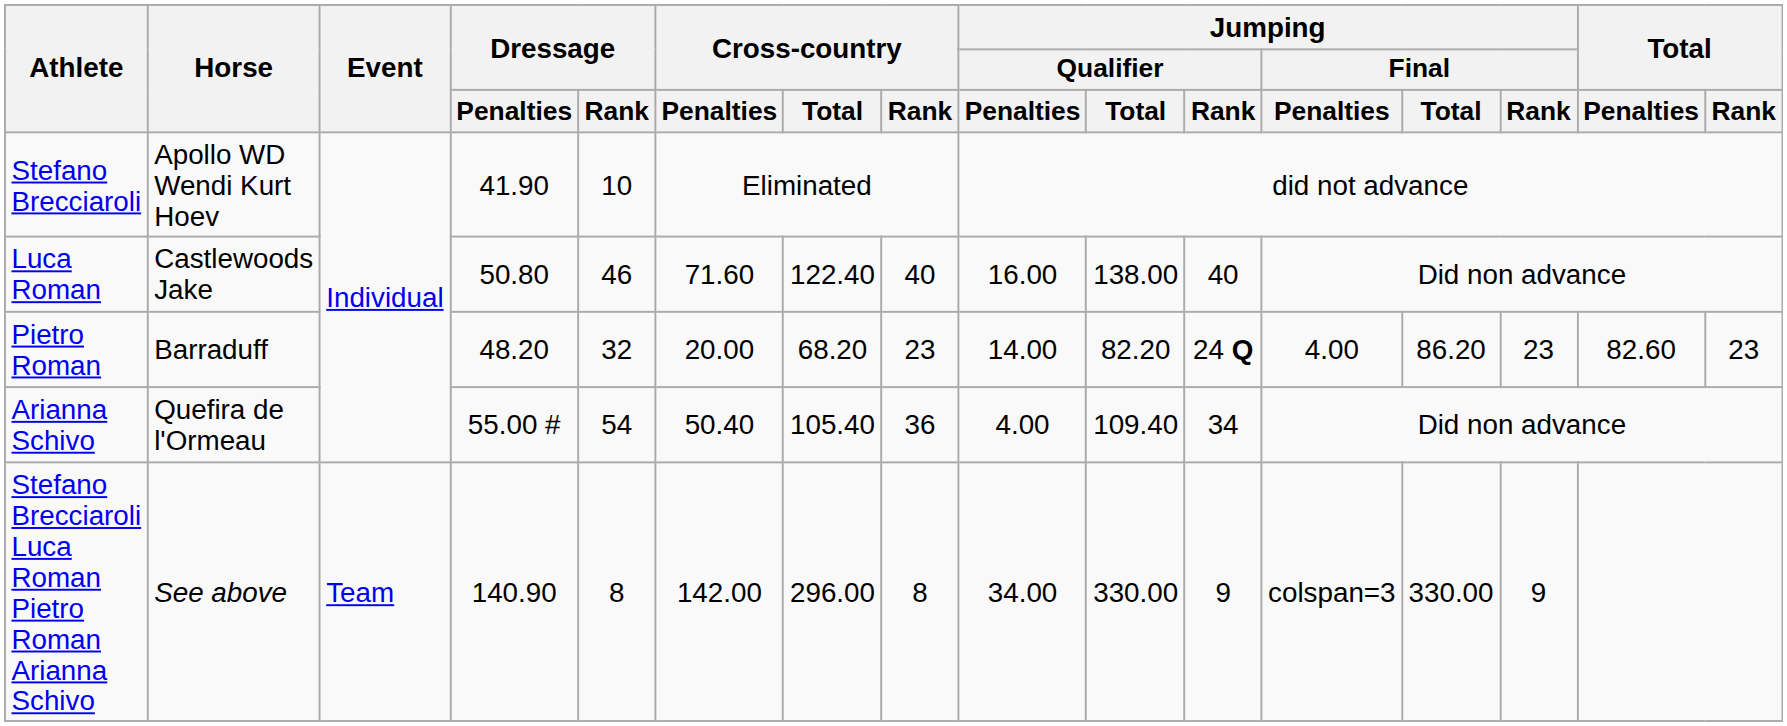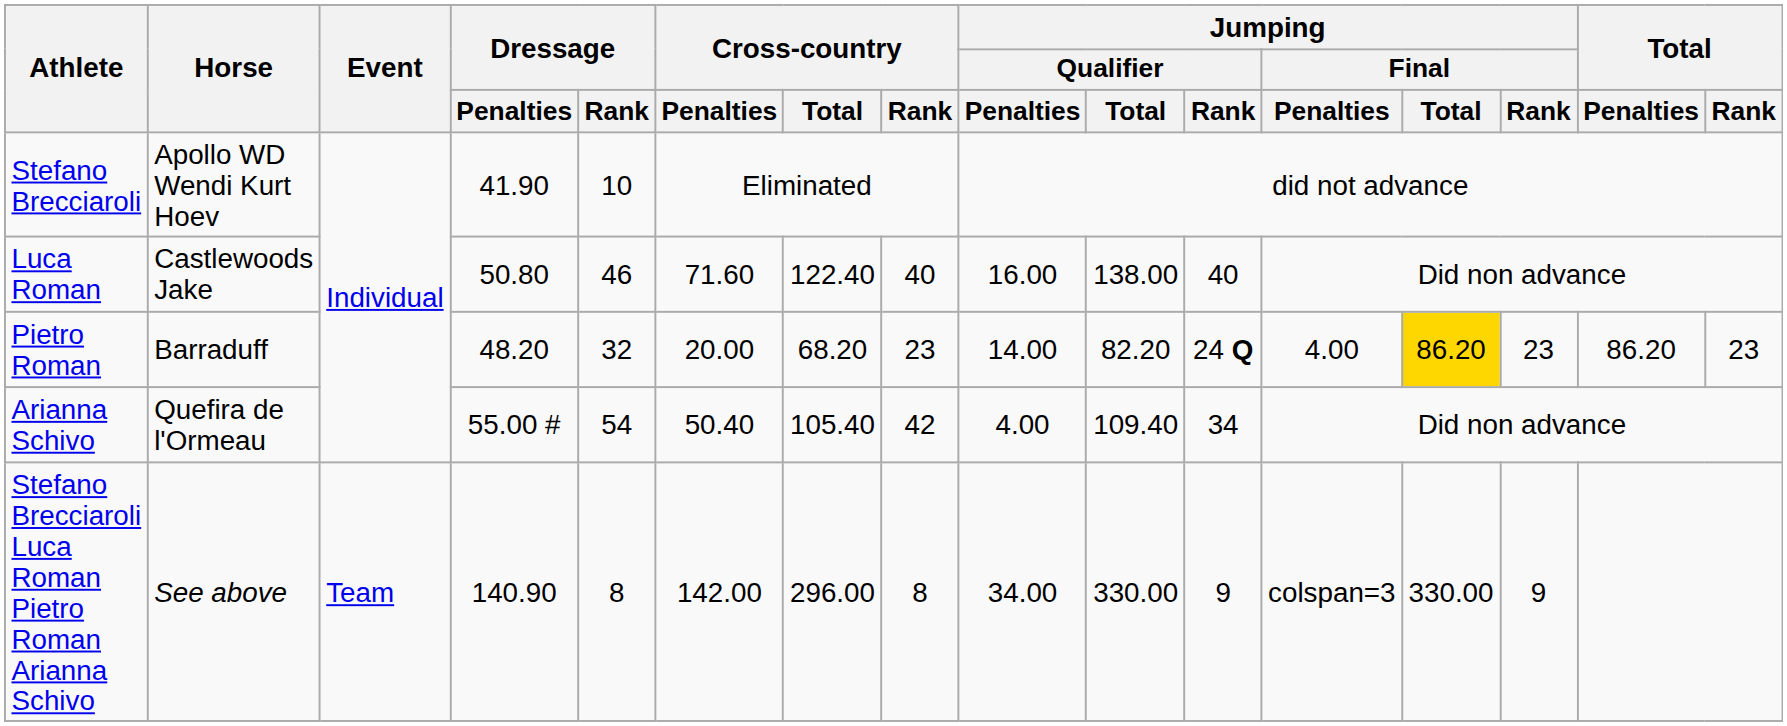(1451, 350) no background -> (1451, 350) gold background
(1641, 350) 82.60 -> (1641, 350) 86.20
(920, 425) 36 -> (920, 425) 42
